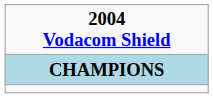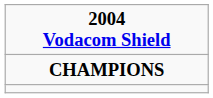(107, 69) lightblue background -> (107, 69) no background
